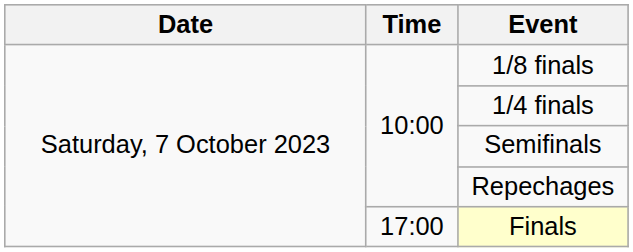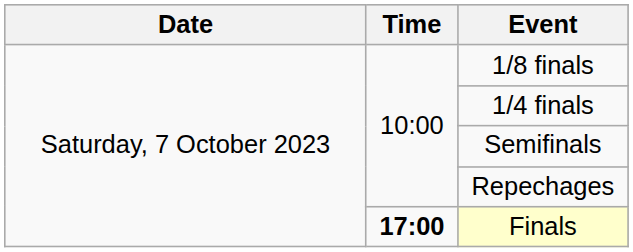(412, 226) normal -> (412, 226) bold
